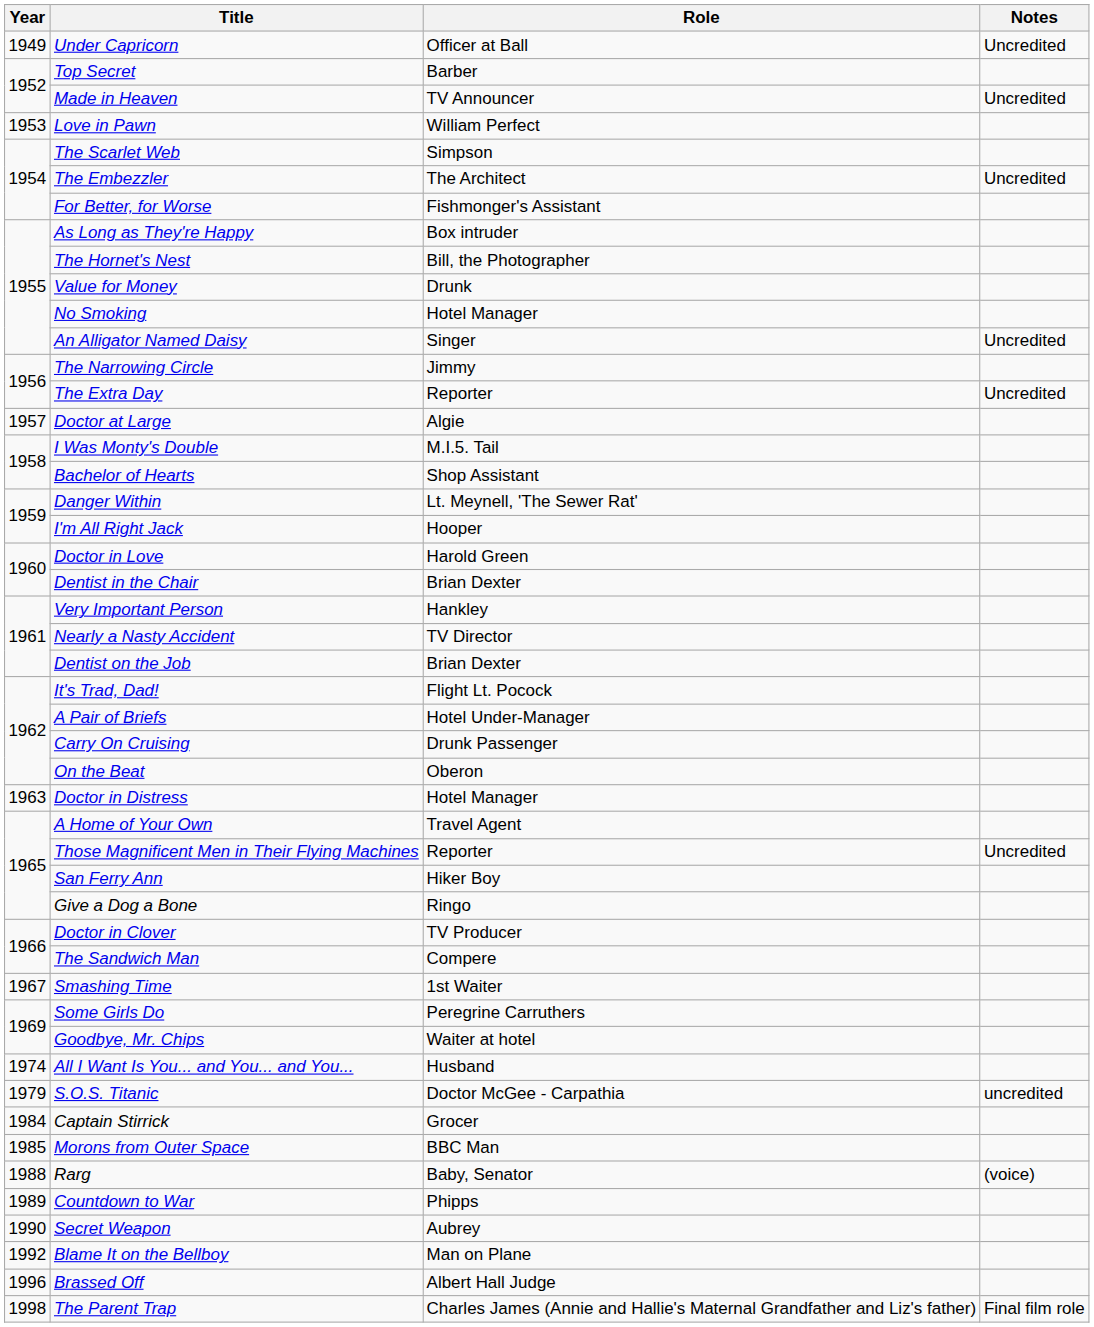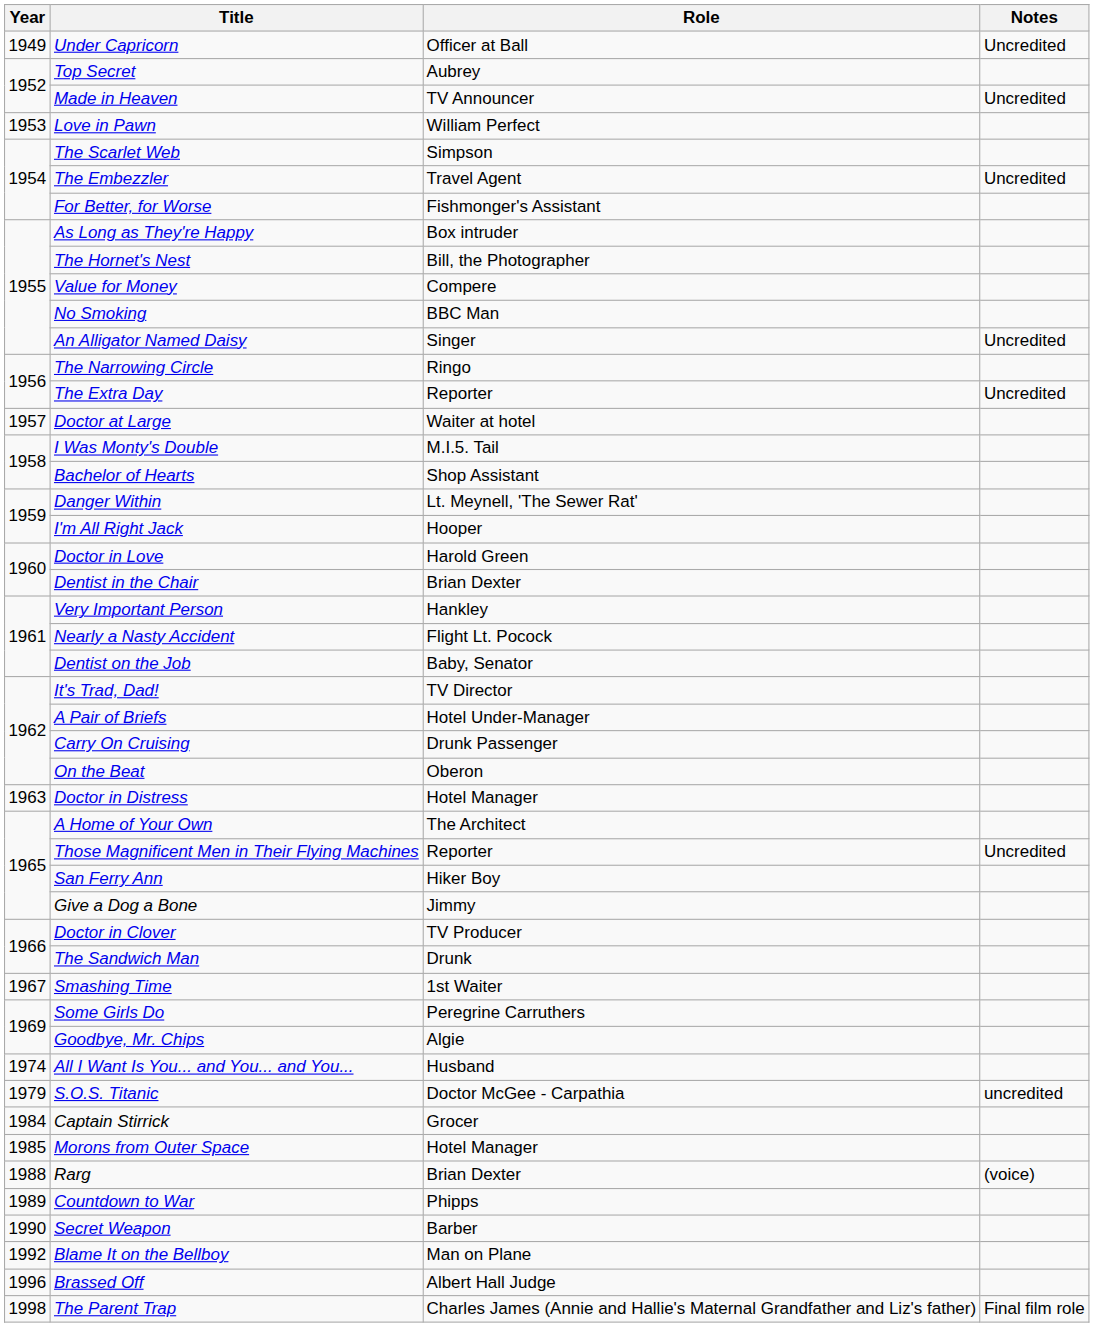(452, 71) Barber -> (453, 71) Aubrey
(476, 179) The Architect -> (474, 179) Travel Agent
(449, 286) Drunk -> (461, 286) Compere
(482, 313) Hotel Manager -> (463, 313) BBC Man
(451, 367) Jimmy -> (449, 367) Ringo
(445, 421) Algie -> (481, 421) Waiter at hotel
(469, 636) TV Director -> (489, 636) Flight Lt. Pocock
(474, 663) Brian Dexter -> (480, 663) Baby, Senator
(489, 690) Flight Lt. Pocock -> (469, 690) TV Director
(474, 824) Travel Agent -> (476, 824) The Architect
(449, 905) Ringo -> (451, 905) Jimmy
(461, 959) Compere -> (449, 959) Drunk
(481, 1040) Waiter at hotel -> (445, 1040) Algie
(463, 1147) BBC Man -> (482, 1147) Hotel Manager
(480, 1174) Baby, Senator -> (474, 1174) Brian Dexter
(453, 1228) Aubrey -> (452, 1228) Barber
